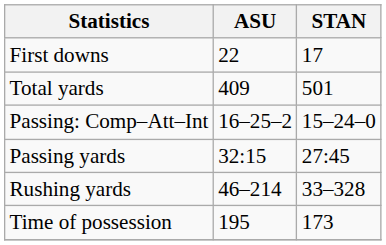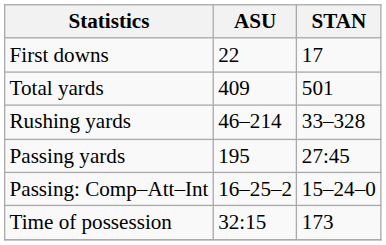rows swapped: (70, 188) <-> (109, 121)
(242, 155) 32:15 -> (234, 155) 195
(234, 222) 195 -> (242, 222) 32:15
